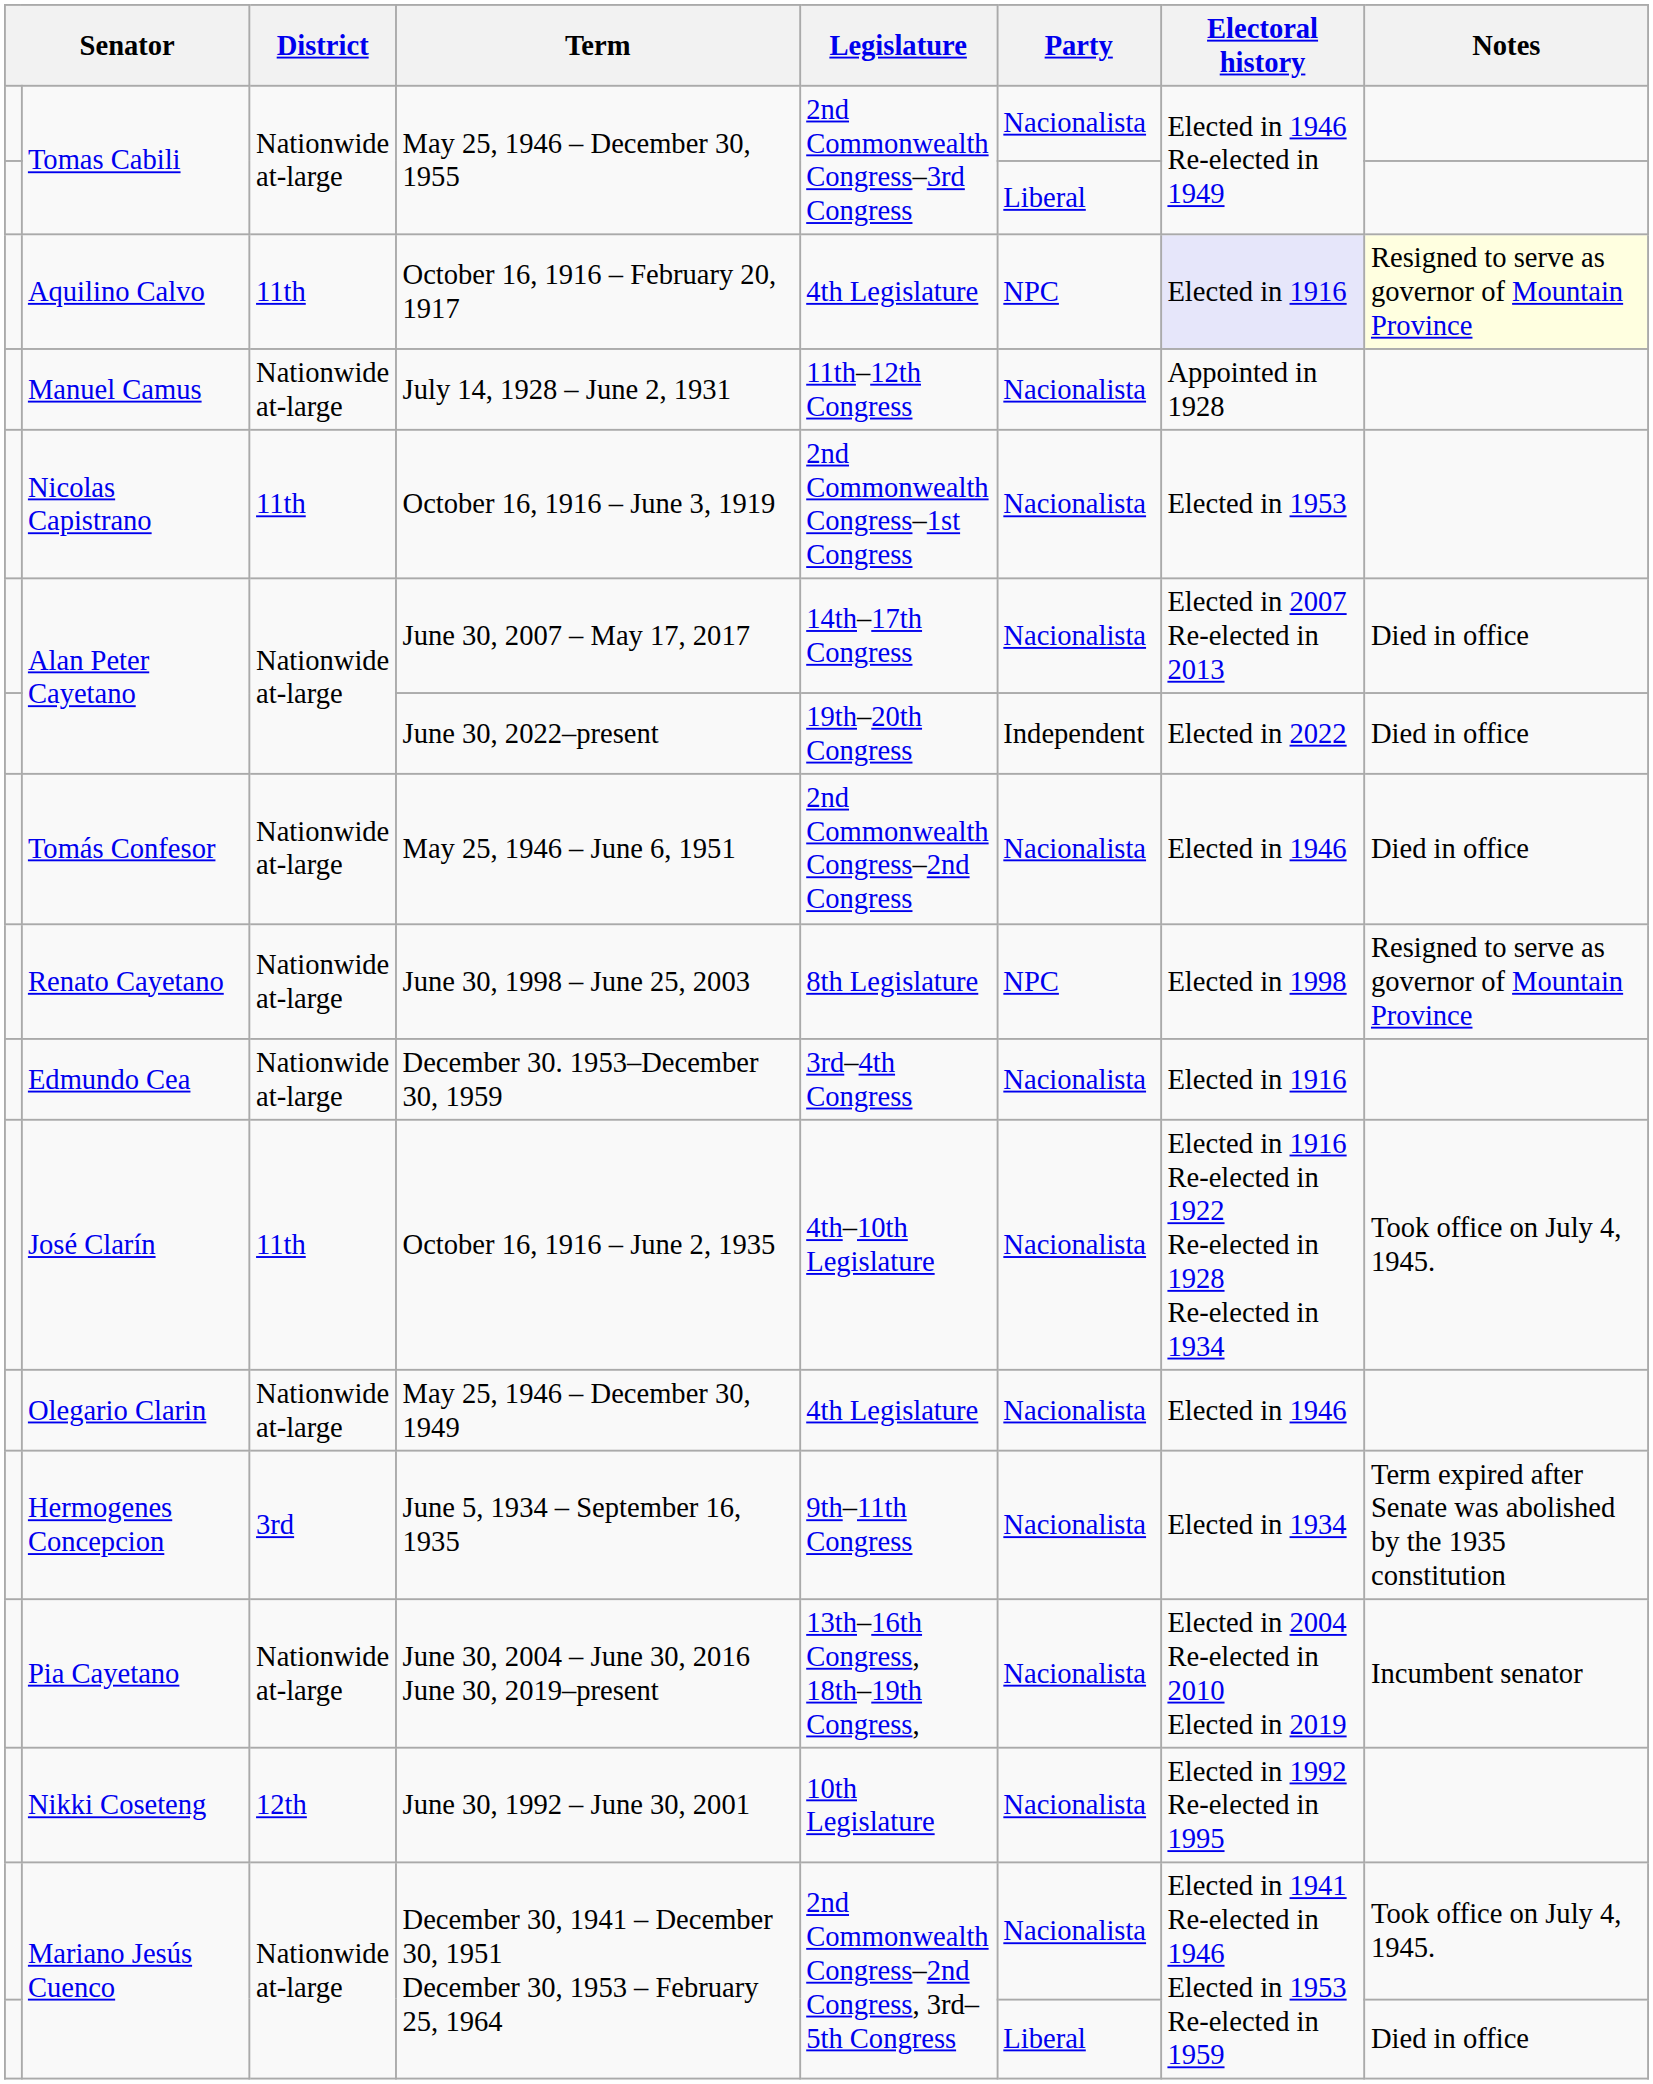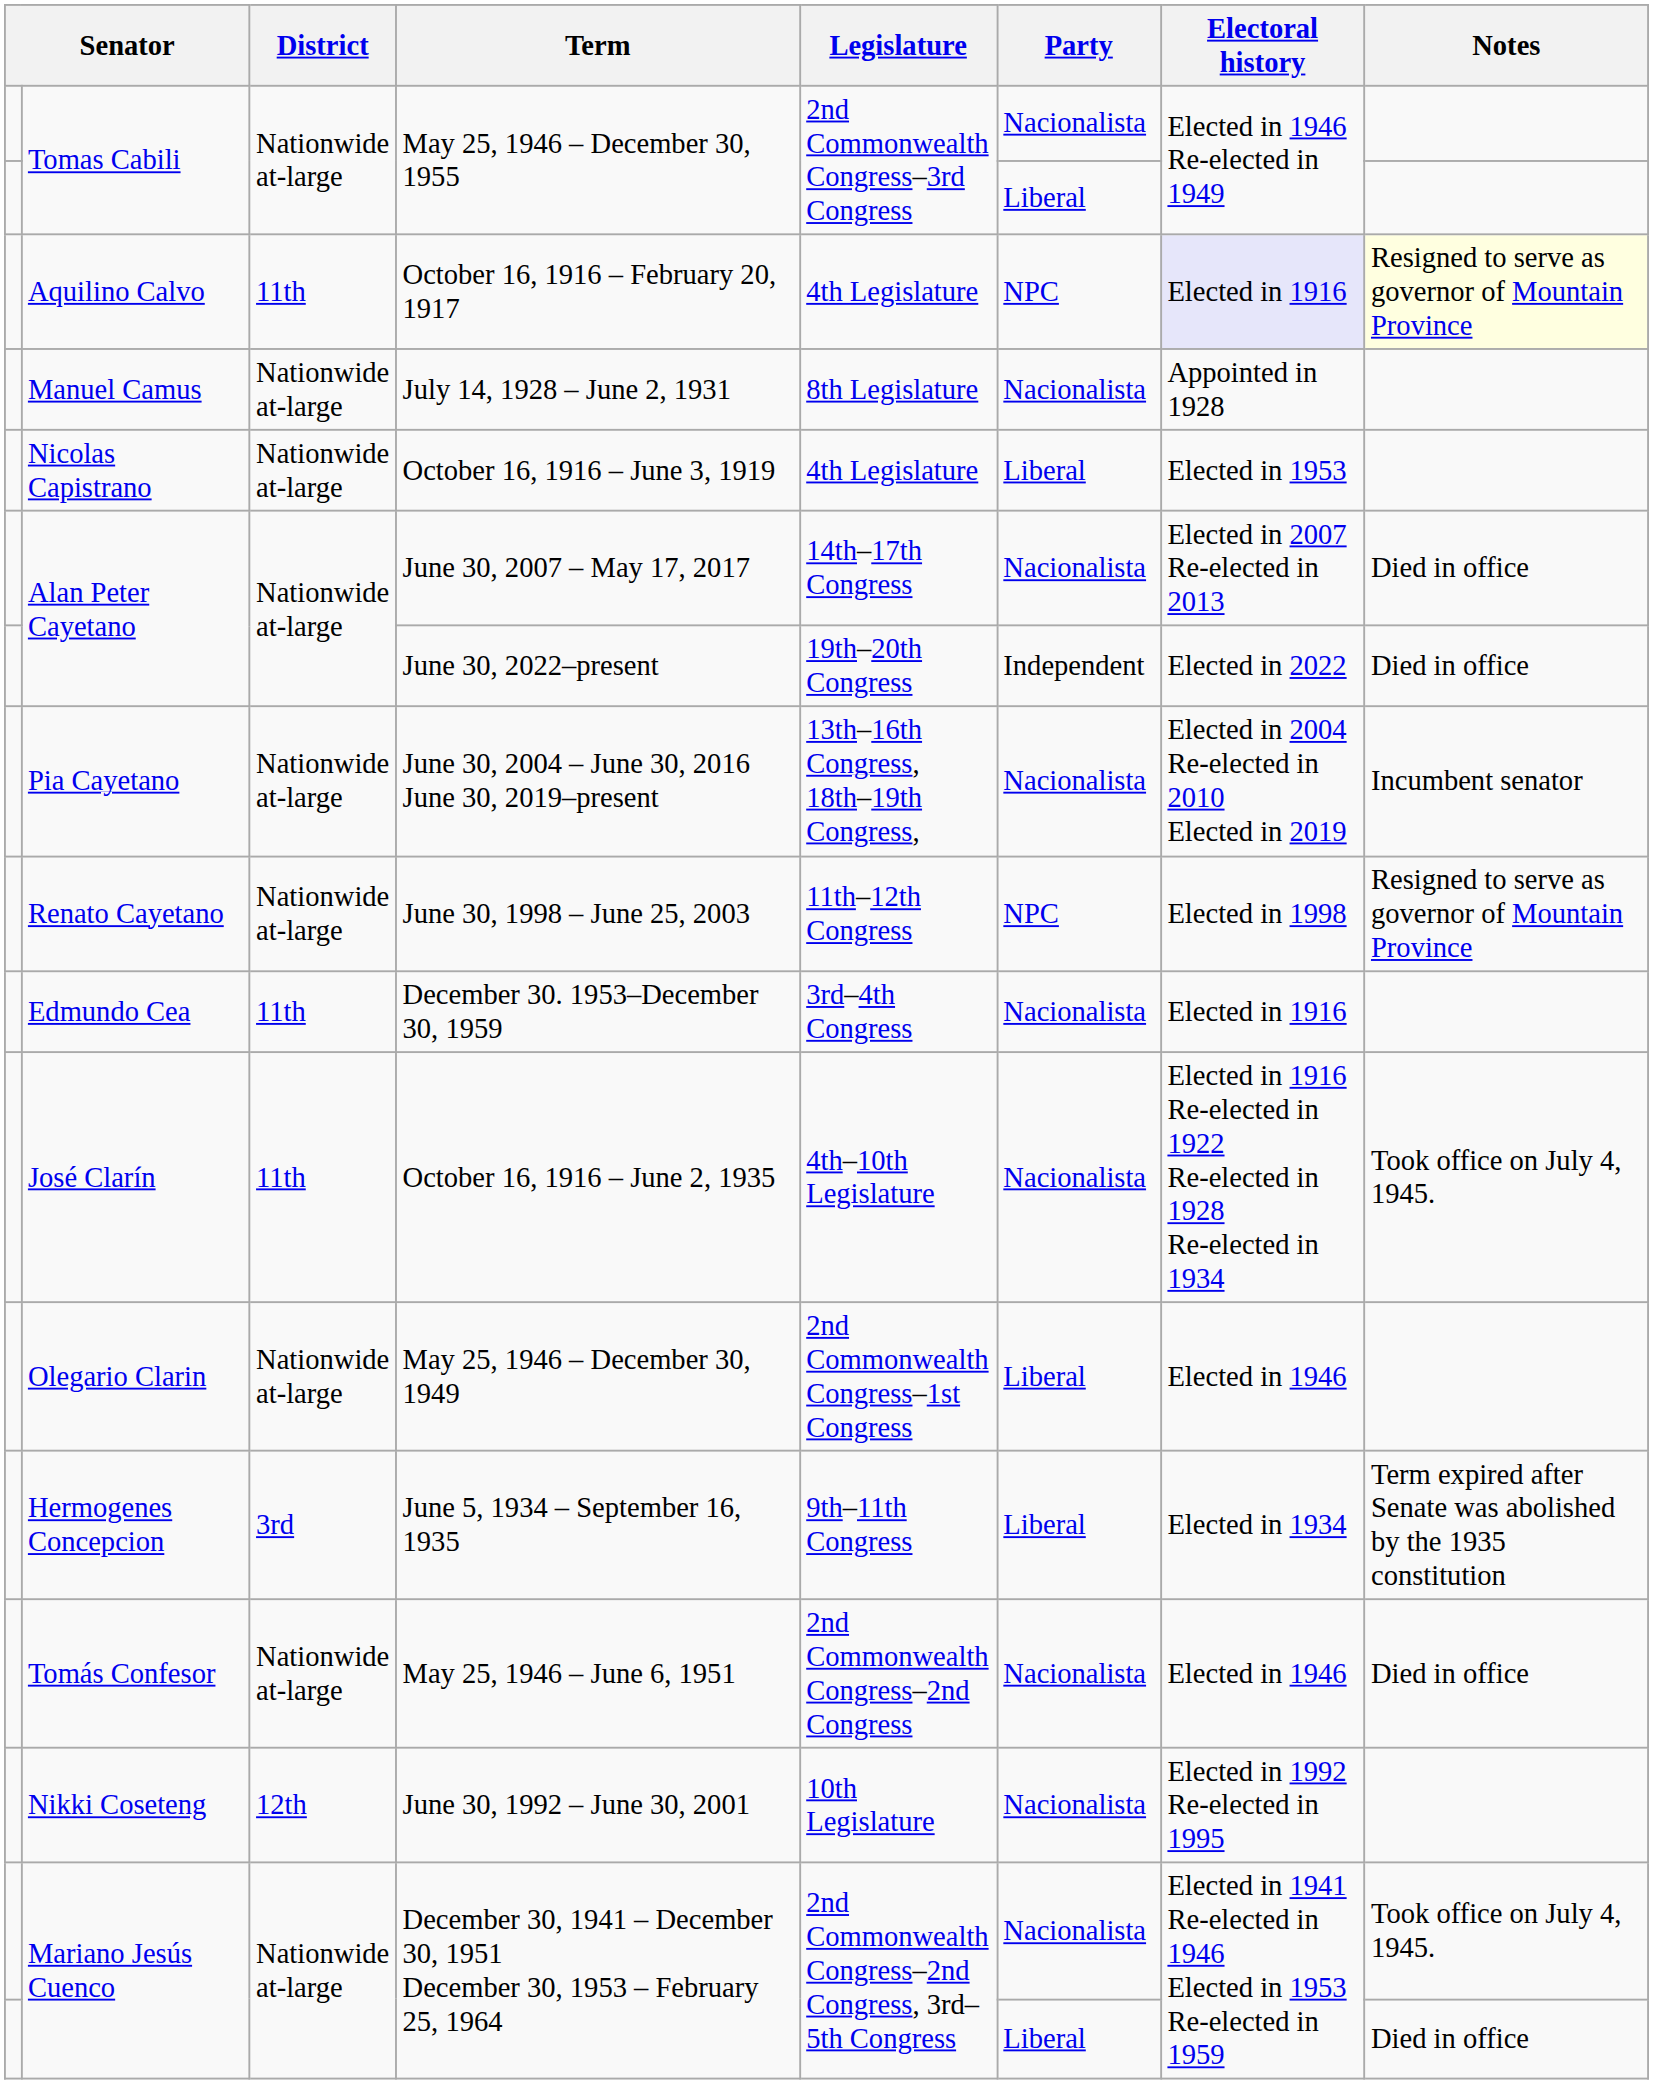(864, 389) 11th–12th Congress -> (892, 389) 8th Legislature
(281, 504) 11th -> (323, 470) Nationwide at-large
(897, 504) 2nd Commonwealth Congress–1st Congress -> (892, 470) 4th Legislature
(1075, 504) Nacionalista -> (1045, 470) Liberal
rows swapped: (104, 1672) <-> (122, 848)
(892, 980) 8th Legislature -> (864, 912) 11th–12th Congress
(323, 1078) Nationwide at-large -> (281, 1010) 11th
(892, 1409) 4th Legislature -> (897, 1375) 2nd Commonwealth Congress–1st Congress
(1075, 1409) Nacionalista -> (1045, 1375) Liberal
(1075, 1524) Nacionalista -> (1045, 1524) Liberal
